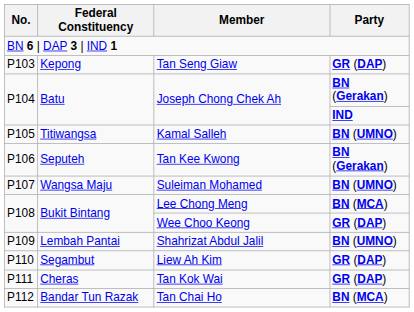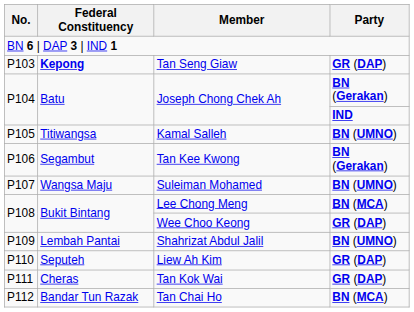(61, 64) normal -> (62, 64) bold
(62, 159) Seputeh -> (67, 159) Segambut
(67, 260) Segambut -> (62, 260) Seputeh
